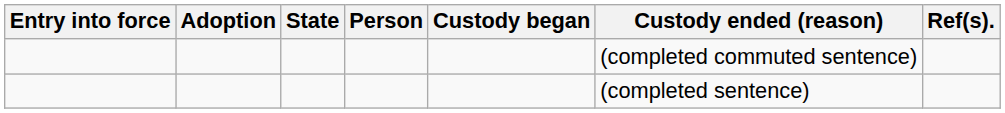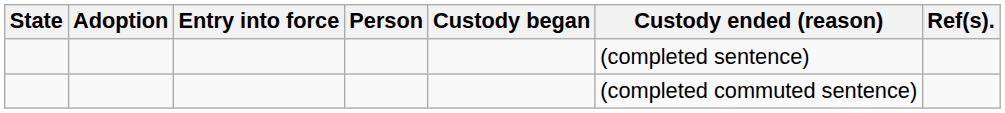columns swapped: (313, 21) <-> (90, 21)
(759, 56) (completed commuted sentence) -> (705, 56) (completed sentence)
(705, 90) (completed sentence) -> (759, 90) (completed commuted sentence)
